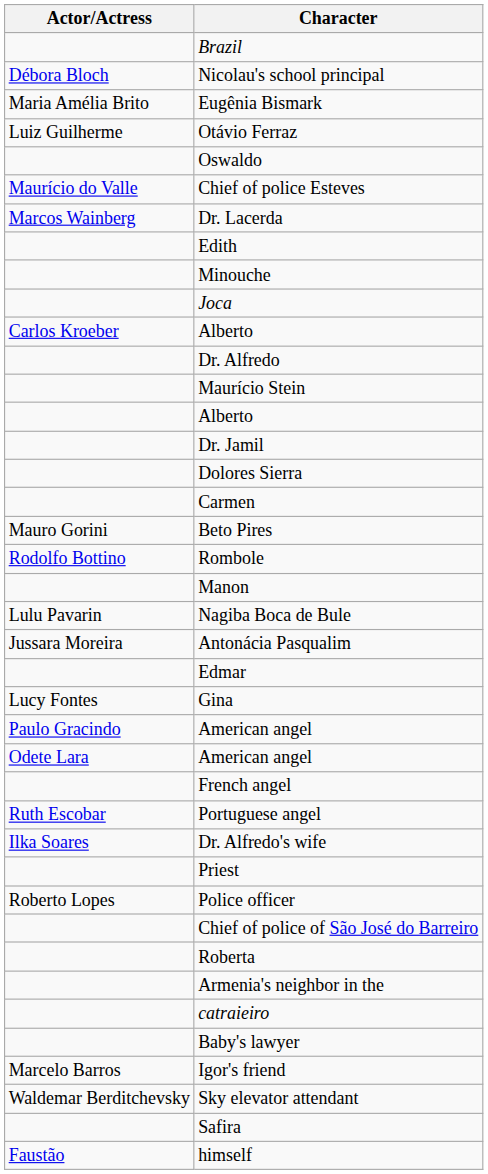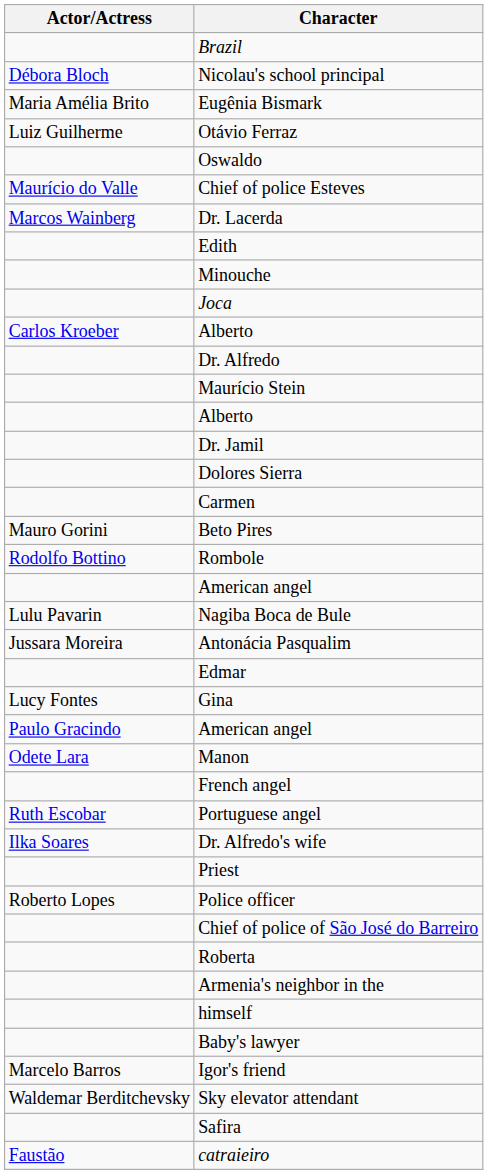(224, 587) Manon -> (255, 587) American angel
(255, 757) American angel -> (224, 757) Manon
(234, 1013) catraieiro -> (225, 1013) himself
(225, 1155) himself -> (234, 1155) catraieiro
